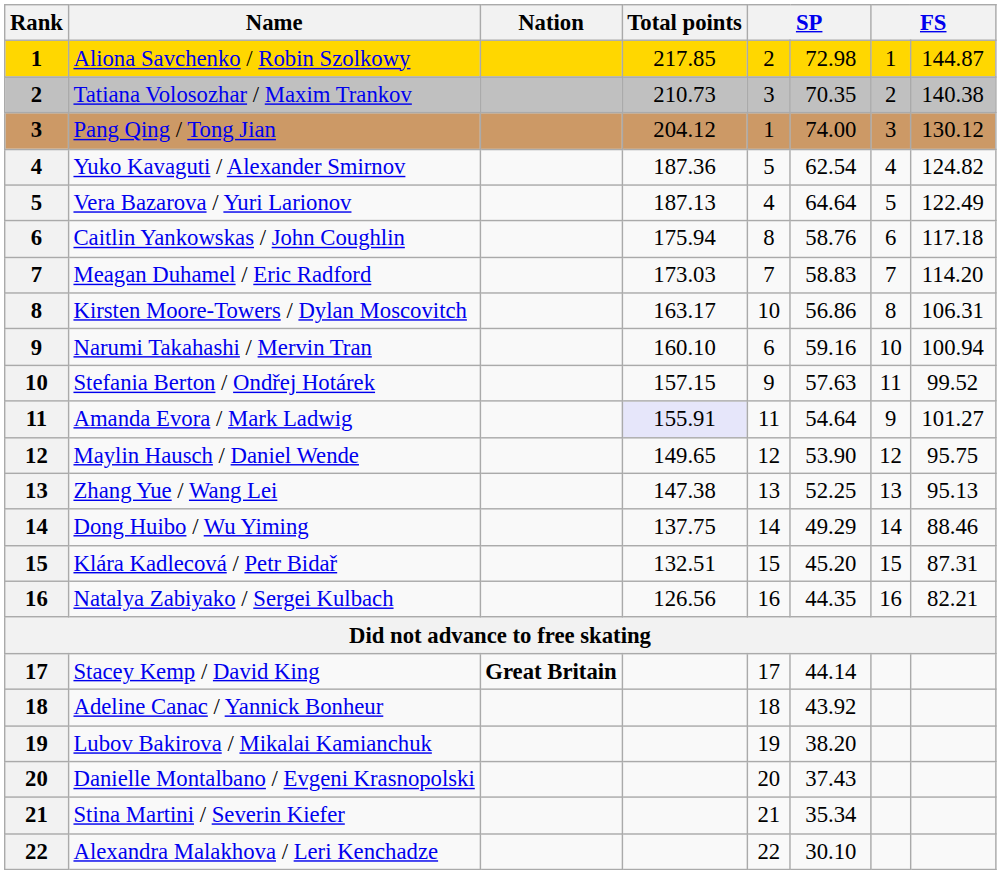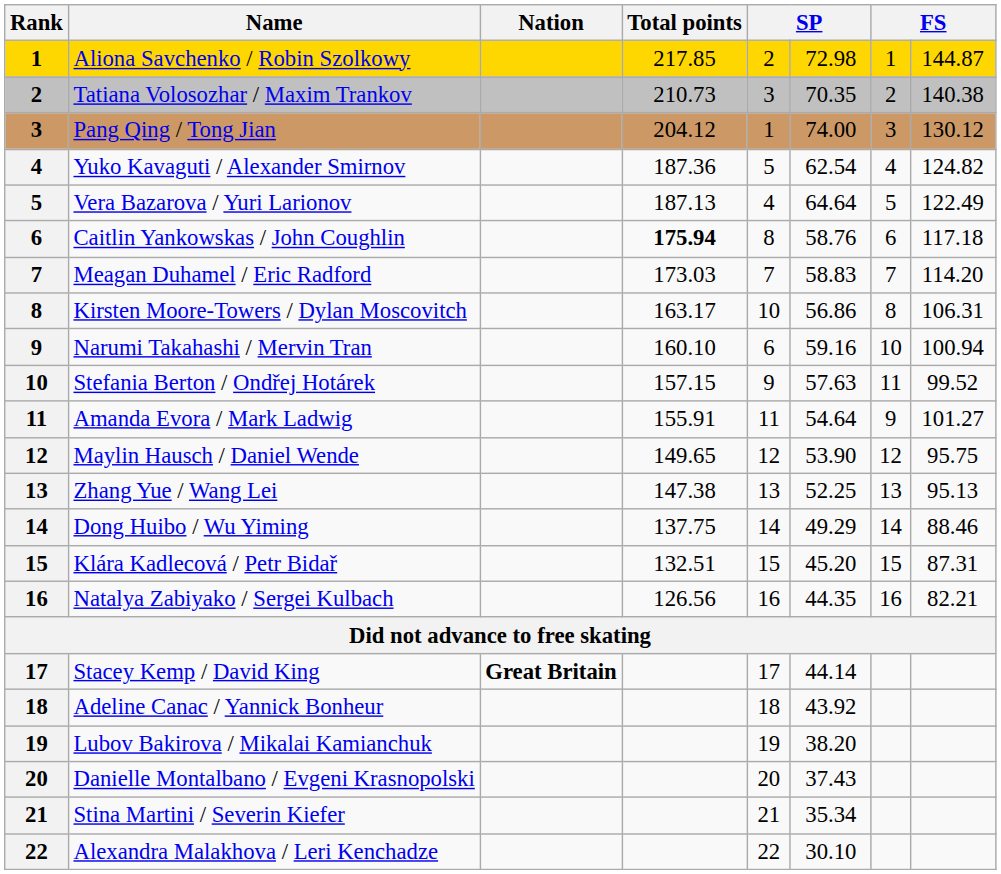(685, 238) normal -> (685, 238) bold
(685, 418) lavender background -> (685, 418) no background
